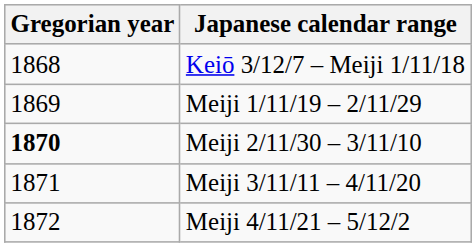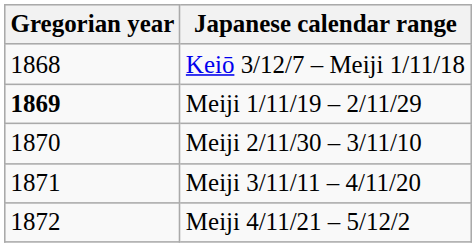(35, 103) normal -> (35, 103) bold
(35, 143) bold -> (35, 143) normal
